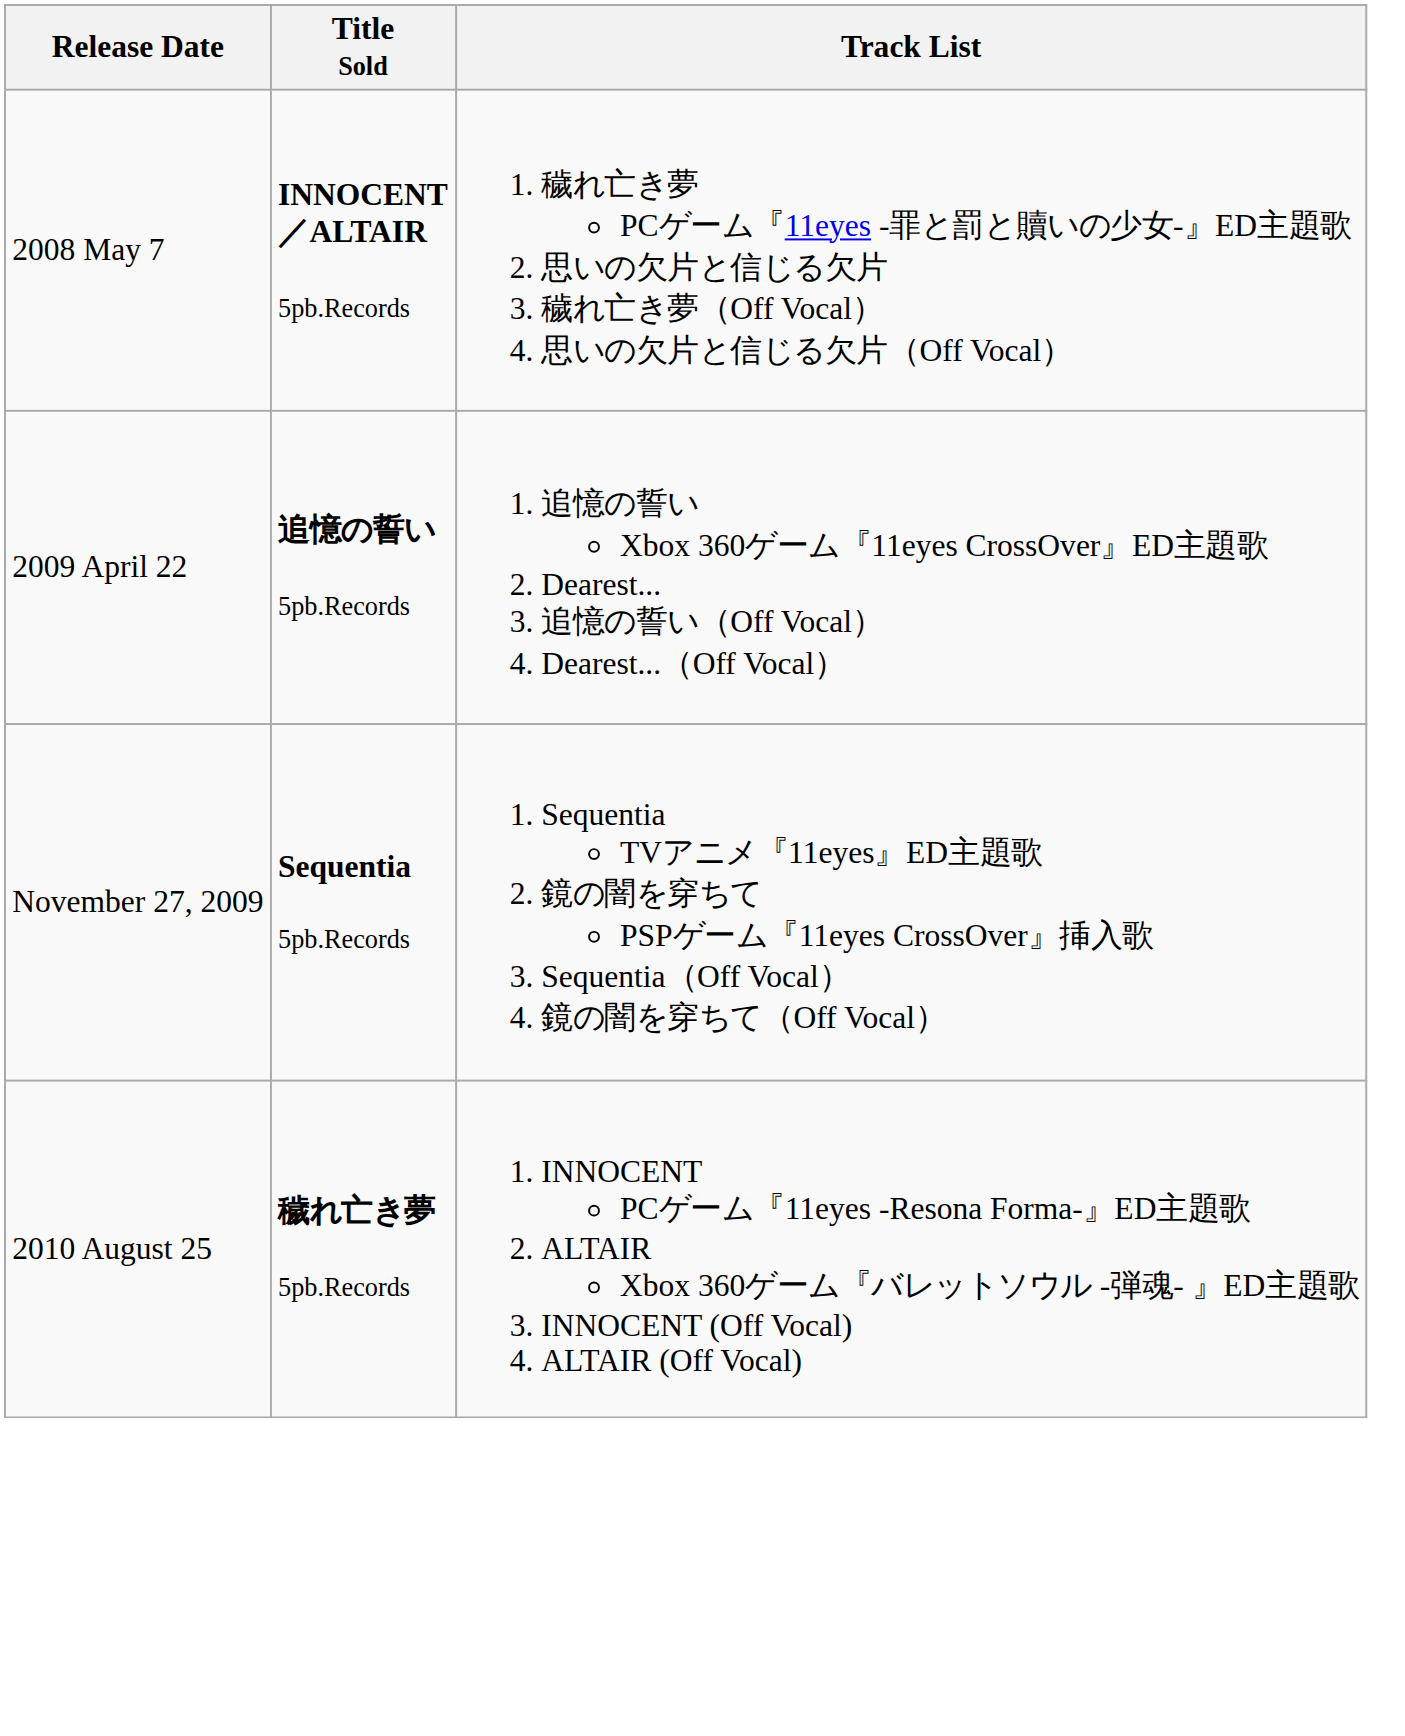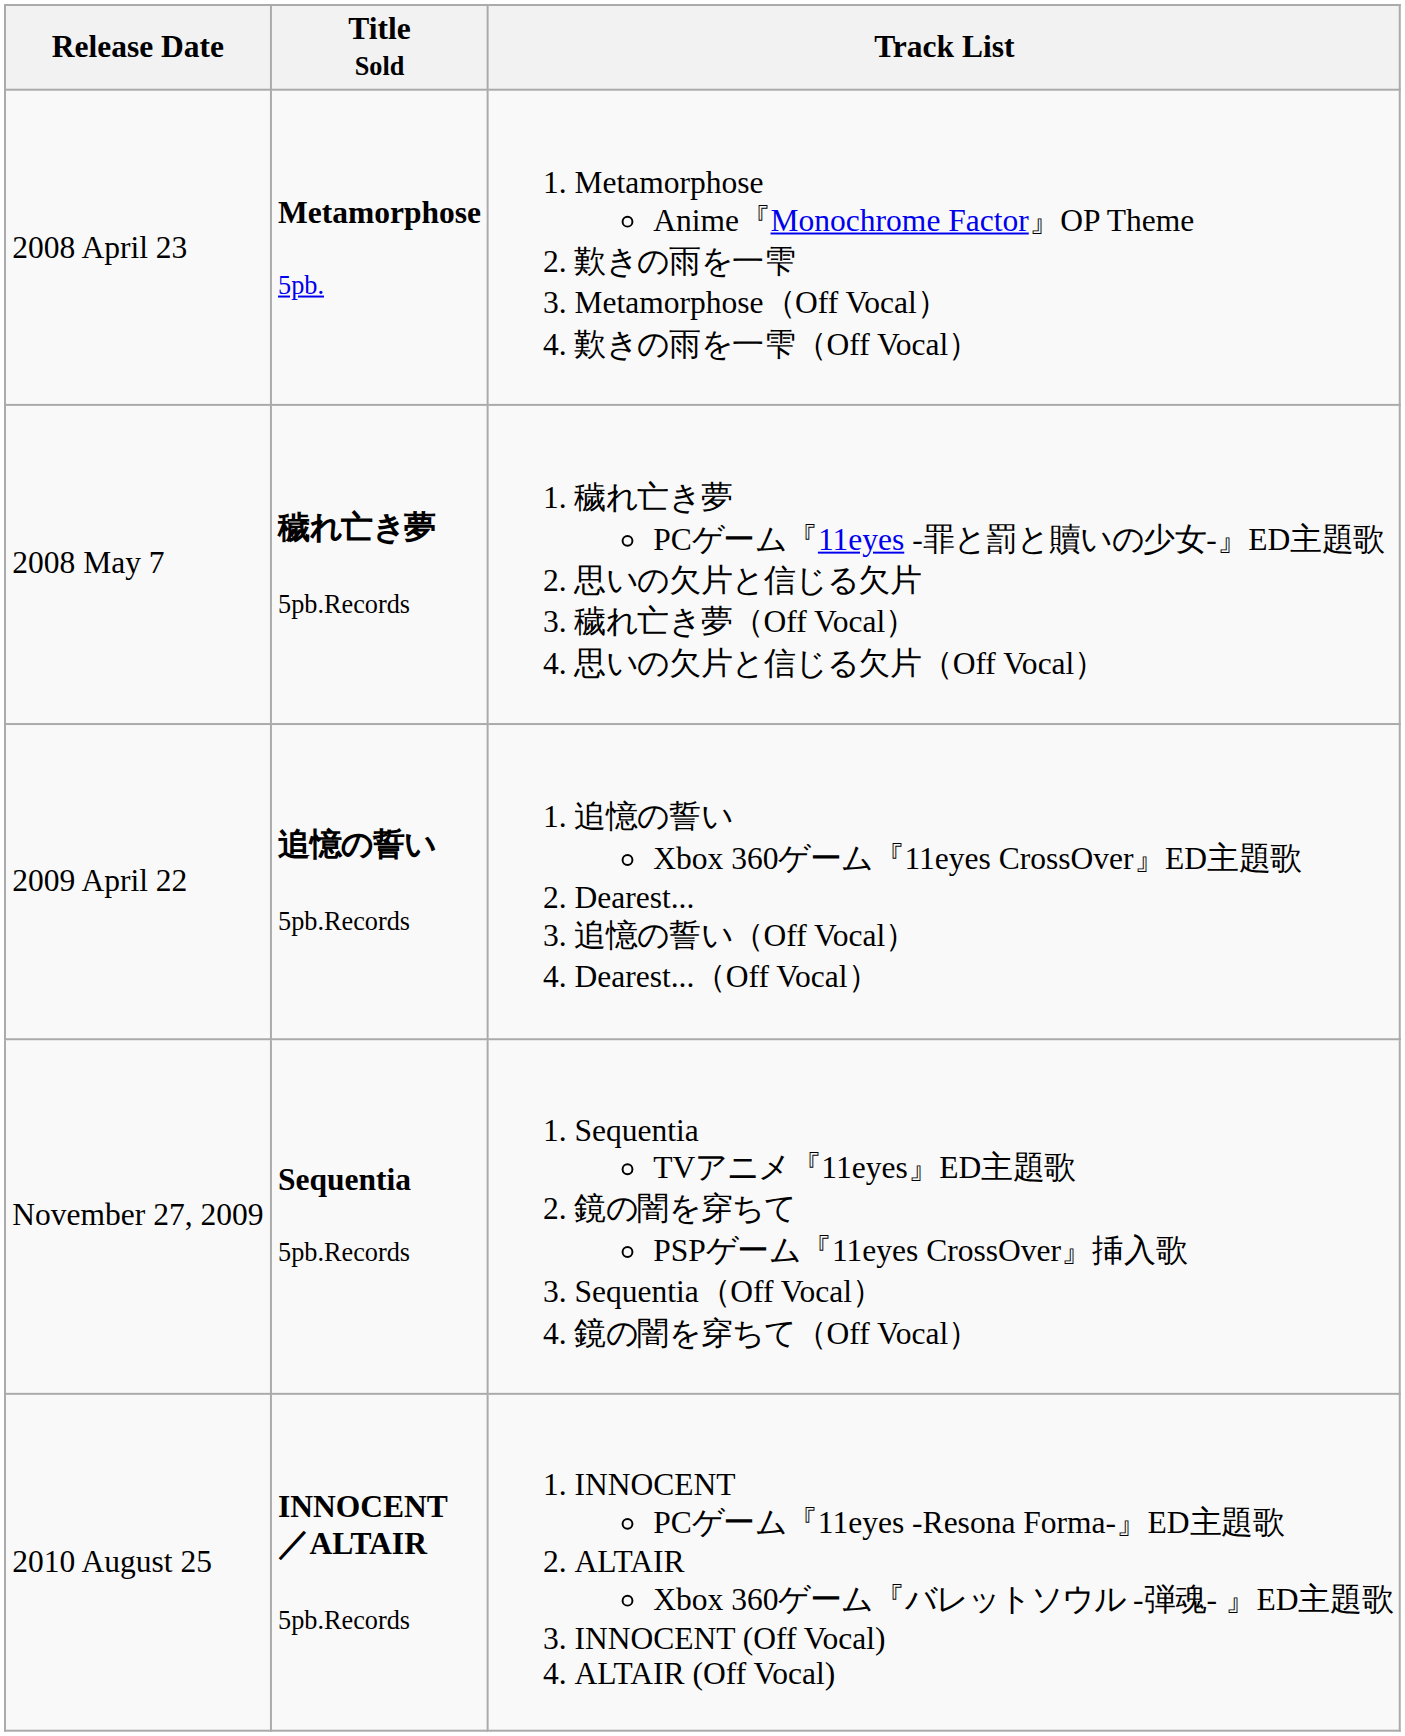+ row: (100, 246)
(363, 249) INNOCENT ／ALTAIR 5pb.Records -> (357, 564) 穢れ亡き夢 5pb.Records
(357, 1248) 穢れ亡き夢 5pb.Records -> (363, 1561) INNOCENT ／ALTAIR 5pb.Records
